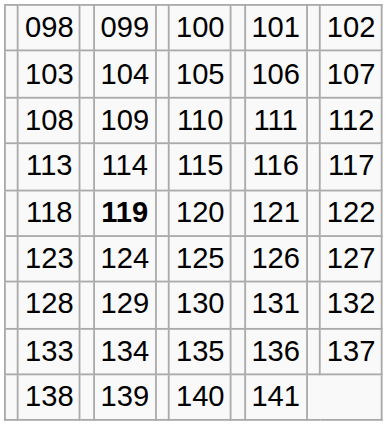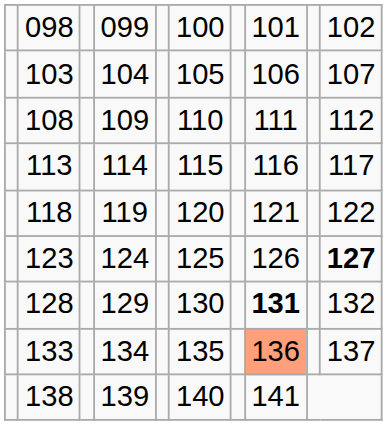(125, 212) bold -> (125, 212) normal
(351, 258) normal -> (351, 258) bold
(276, 304) normal -> (276, 304) bold
(276, 350) no background -> (276, 350) lightsalmon background
